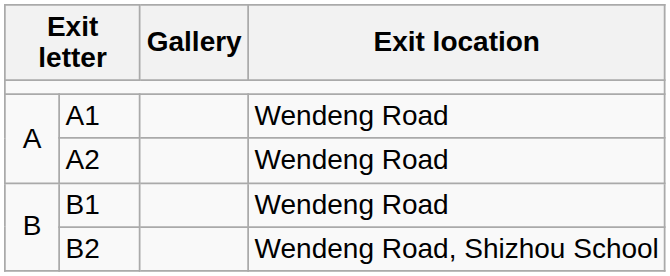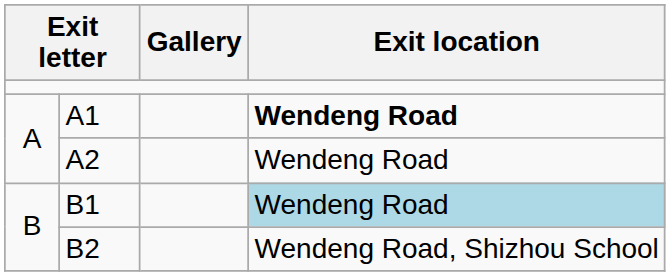(352, 115) normal -> (356, 115) bold
(352, 204) no background -> (352, 204) lightblue background
